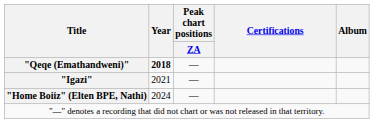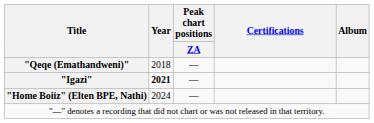(161, 65) bold -> (161, 65) normal
(161, 80) normal -> (161, 80) bold
